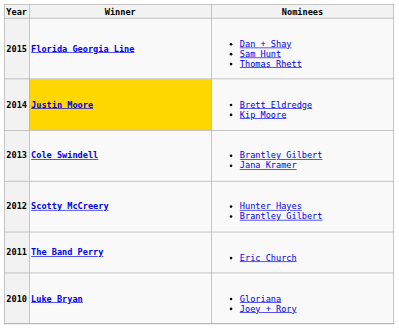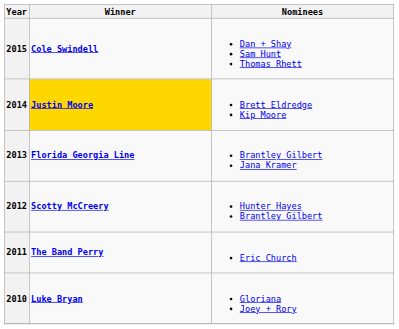(83, 49) Florida Georgia Line -> (65, 49) Cole Swindell
(65, 156) Cole Swindell -> (83, 156) Florida Georgia Line
